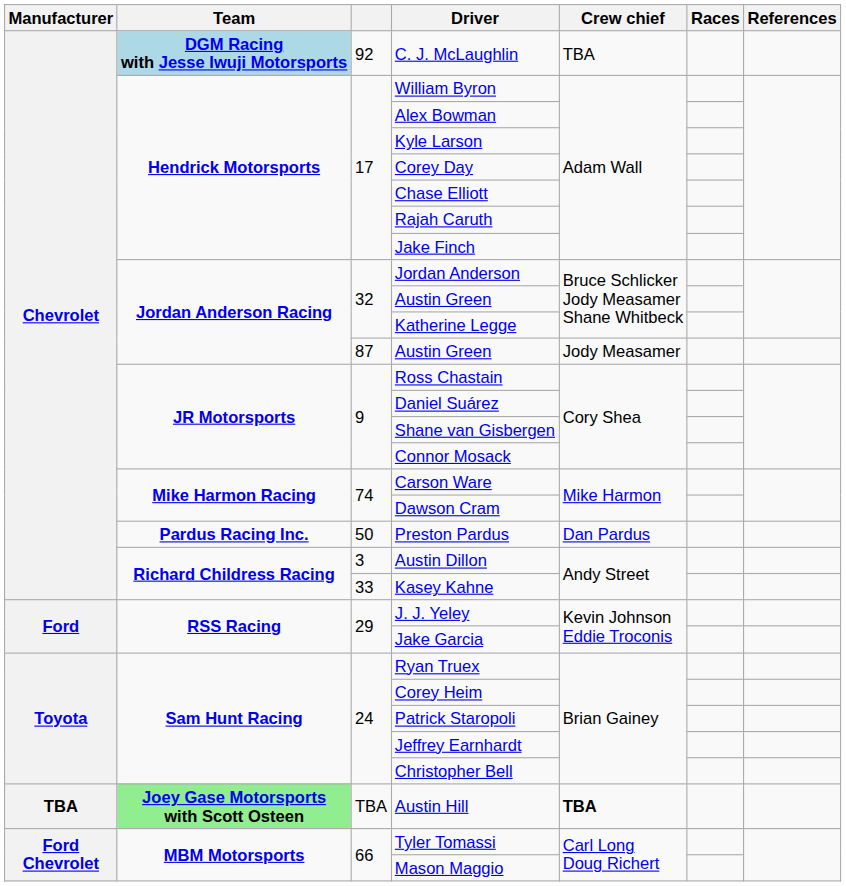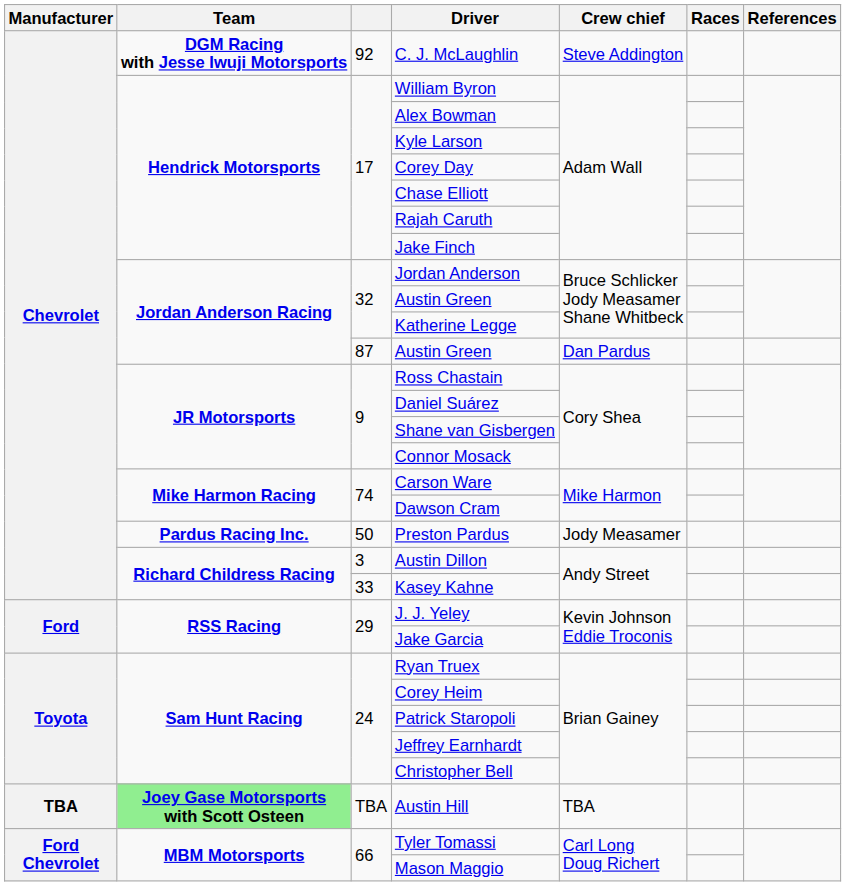(234, 53) lightblue background -> (234, 53) no background
(579, 53) TBA -> (623, 53) Steve Addington
(622, 351) Jody Measamer -> (606, 351) Dan Pardus
(606, 535) Dan Pardus -> (622, 535) Jody Measamer
(580, 806) bold -> (579, 806) normal
